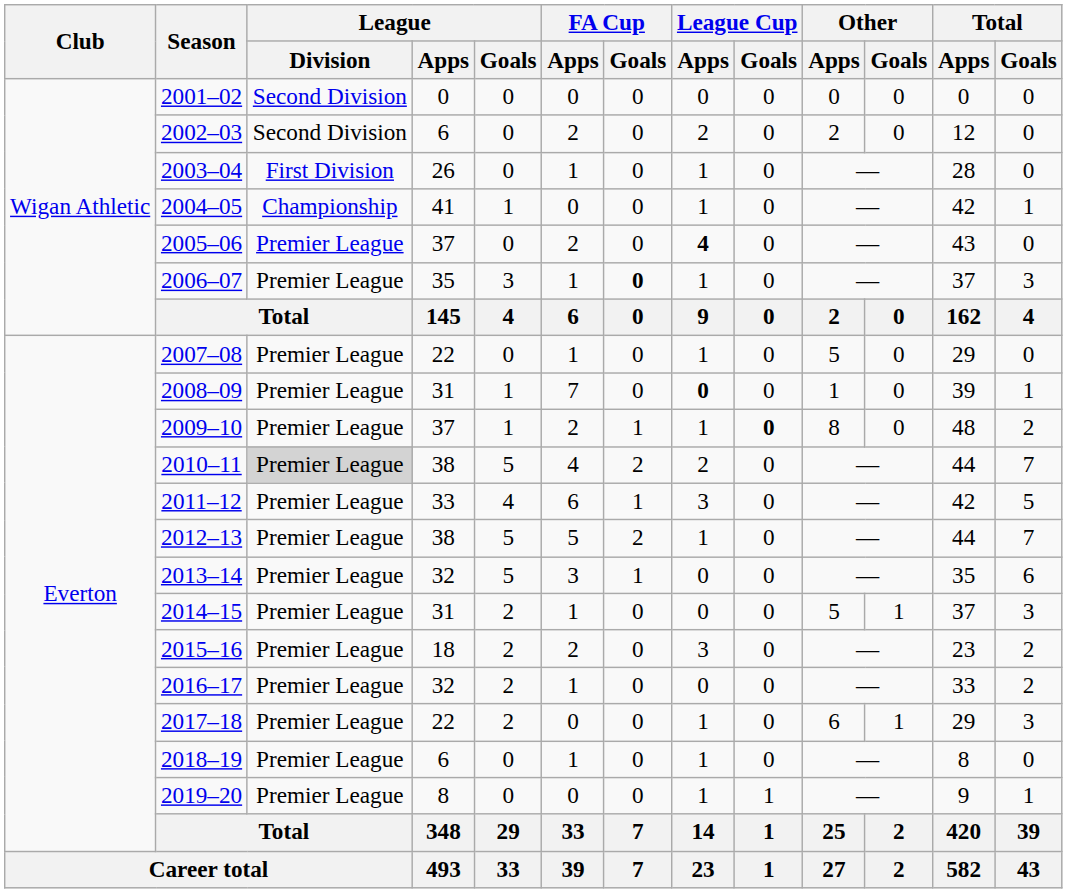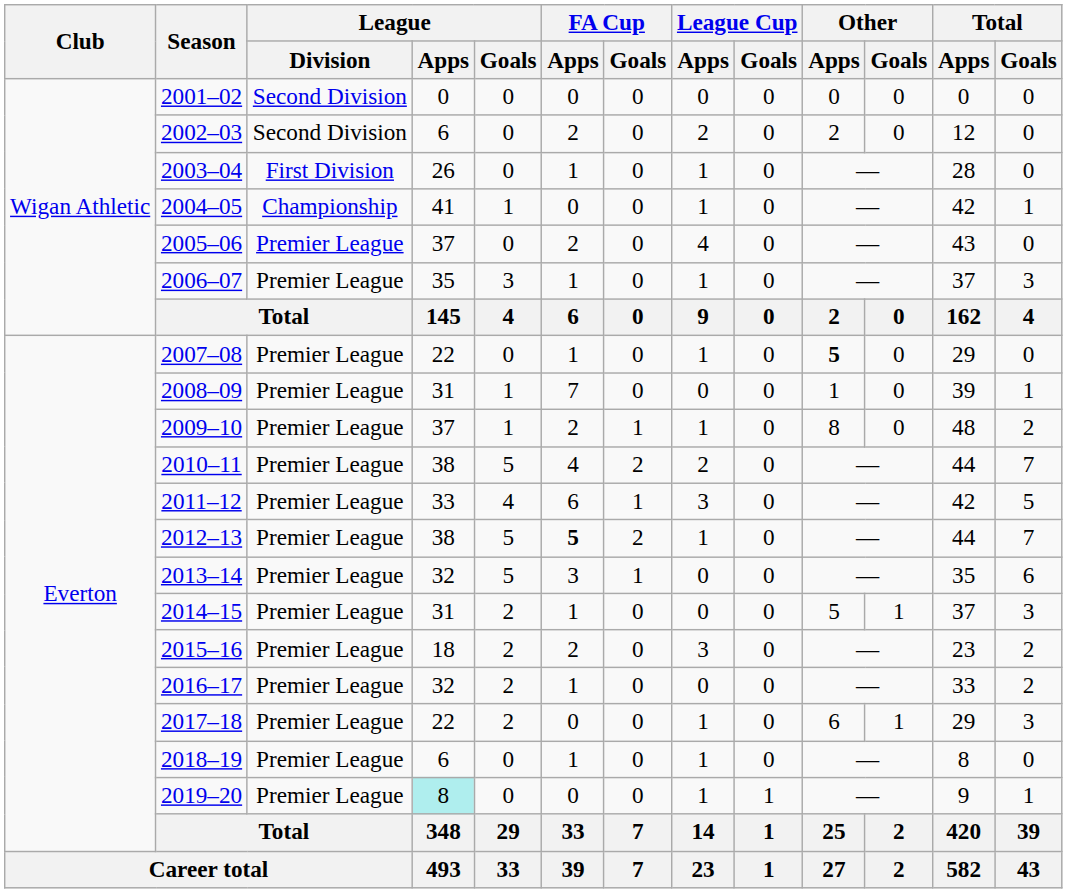(703, 243) bold -> (703, 243) normal
(638, 280) bold -> (638, 280) normal
(834, 354) normal -> (834, 354) bold
(703, 390) bold -> (703, 390) normal
(769, 427) bold -> (769, 427) normal
(330, 464) lightgrey background -> (330, 464) no background
(573, 538) normal -> (573, 538) bold
(443, 795) no background -> (443, 795) paleturquoise background
